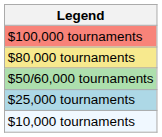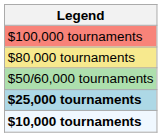(71, 100) normal -> (75, 100) bold
(71, 121) normal -> (75, 121) bold
